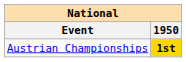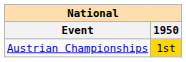(166, 48) bold -> (166, 48) normal
